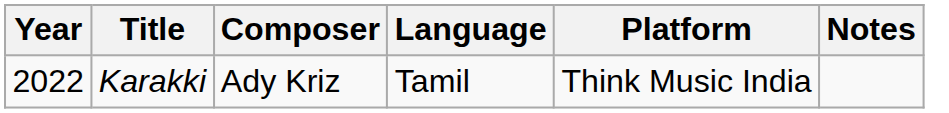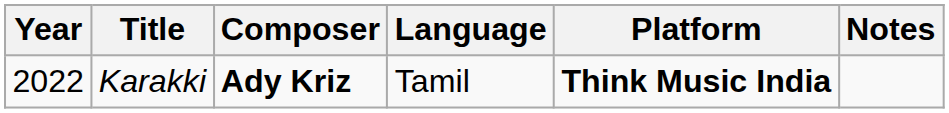(281, 81) normal -> (286, 81) bold
(687, 81) normal -> (696, 81) bold
